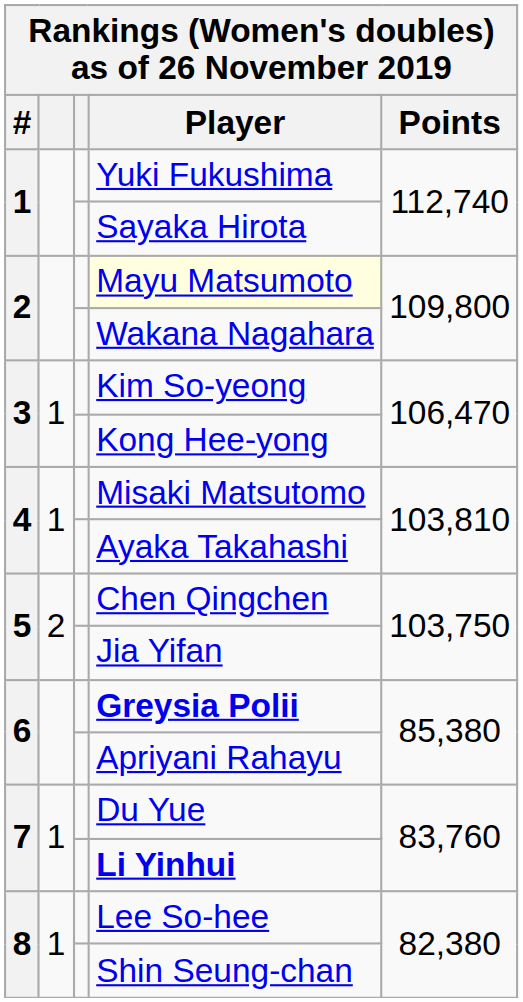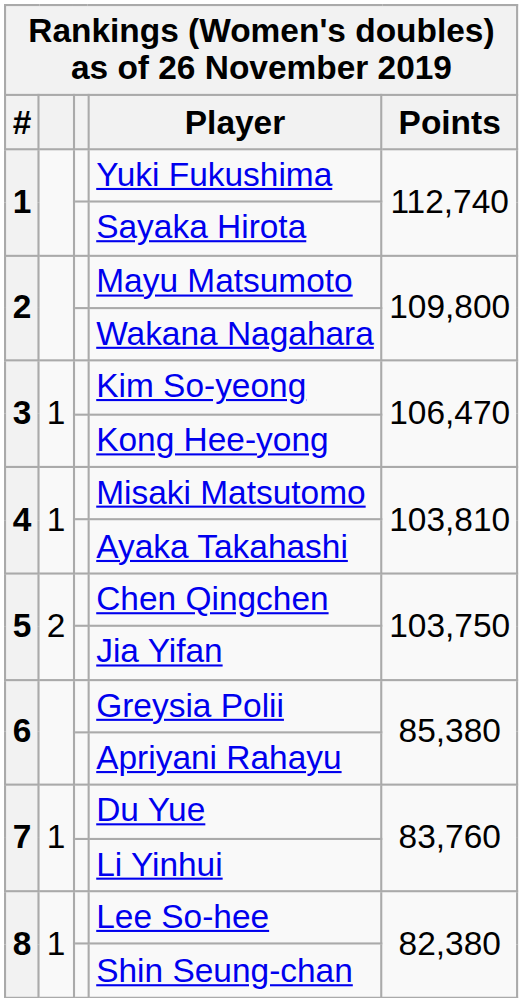(224, 280) lightyellow background -> (224, 280) no background
(198, 705) bold -> (190, 705) normal
(166, 864) bold -> (159, 864) normal
